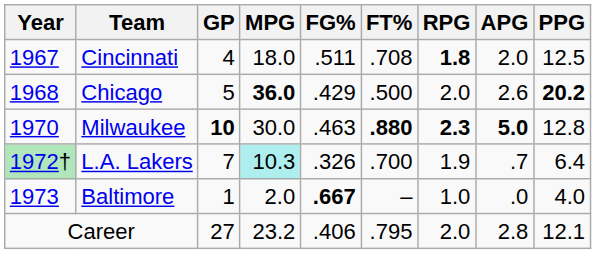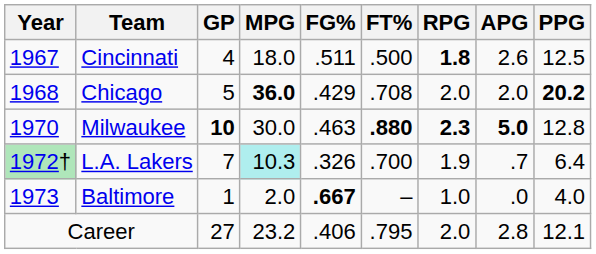(391, 57) .708 -> (391, 57) .500
(513, 57) 2.0 -> (513, 57) 2.6
(391, 92) .500 -> (391, 92) .708
(513, 92) 2.6 -> (513, 92) 2.0
